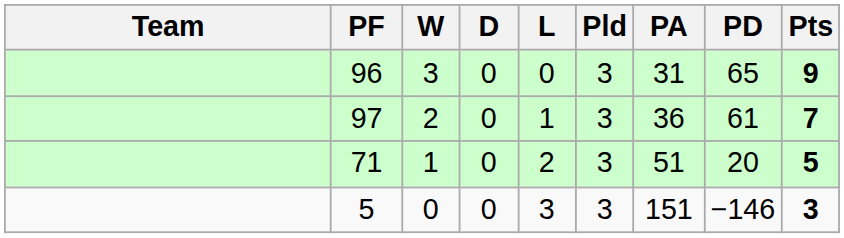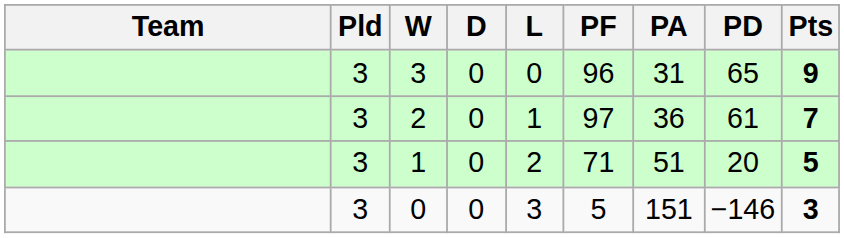columns swapped: (605, 27) <-> (367, 27)
